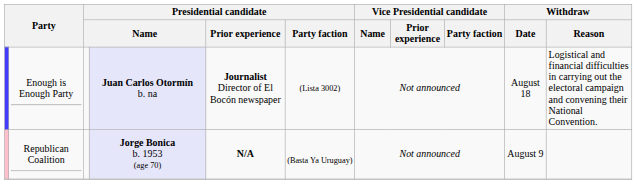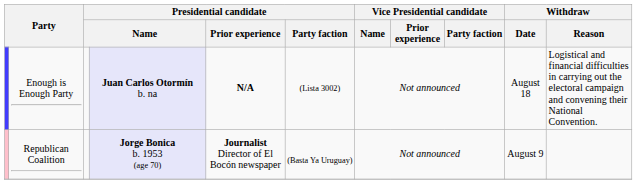(245, 88) Journalist Director of El Bocón newspaper -> (245, 88) N/A
(245, 154) N/A -> (245, 154) Journalist Director of El Bocón newspaper
